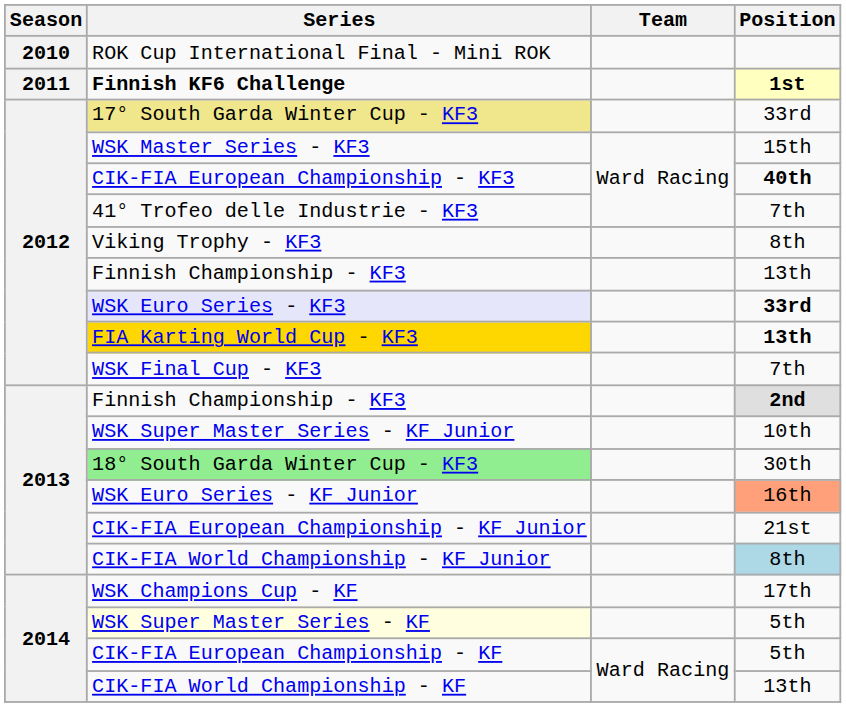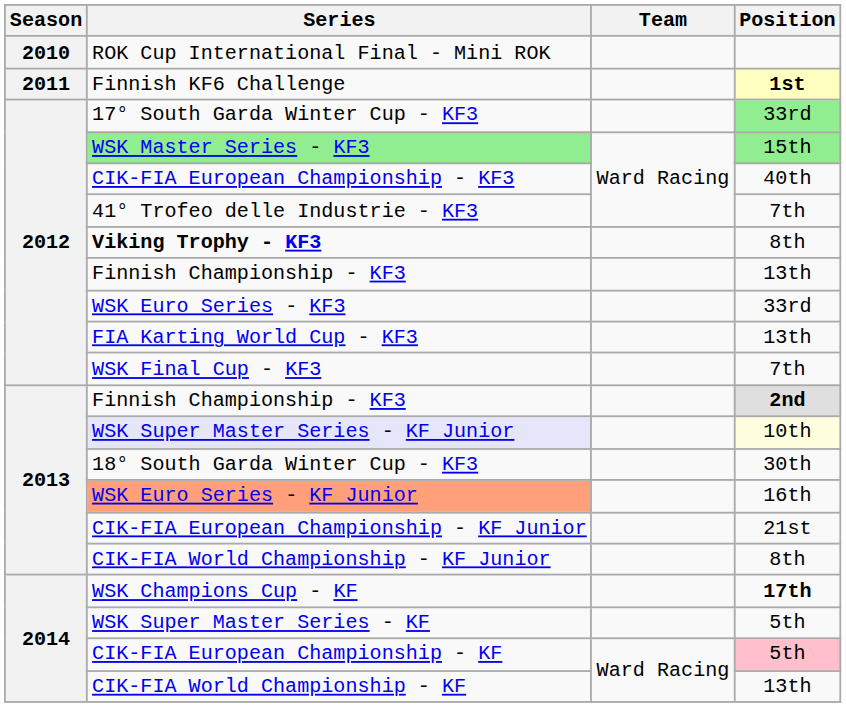(219, 84) bold -> (219, 84) normal
(285, 116) khaki background -> (285, 116) no background
(787, 116) no background -> (787, 116) lightgreen background
(231, 148) no background -> (231, 148) lightgreen background
(787, 148) no background -> (787, 148) lightgreen background
(787, 179) bold -> (787, 179) normal
(207, 243) normal -> (207, 243) bold
(219, 306) lavender background -> (219, 306) no background
(787, 306) bold -> (787, 306) normal
(255, 338) gold background -> (255, 338) no background
(787, 338) bold -> (787, 338) normal
(303, 433) no background -> (303, 433) lavender background
(787, 433) no background -> (787, 433) lightyellow background
(285, 464) lightgreen background -> (285, 464) no background
(255, 496) no background -> (255, 496) lightsalmon background
(787, 496) lightsalmon background -> (787, 496) no background
(787, 559) lightblue background -> (787, 559) no background
(787, 591) normal -> (787, 591) bold
(261, 623) lightyellow background -> (261, 623) no background
(787, 654) no background -> (787, 654) pink background
